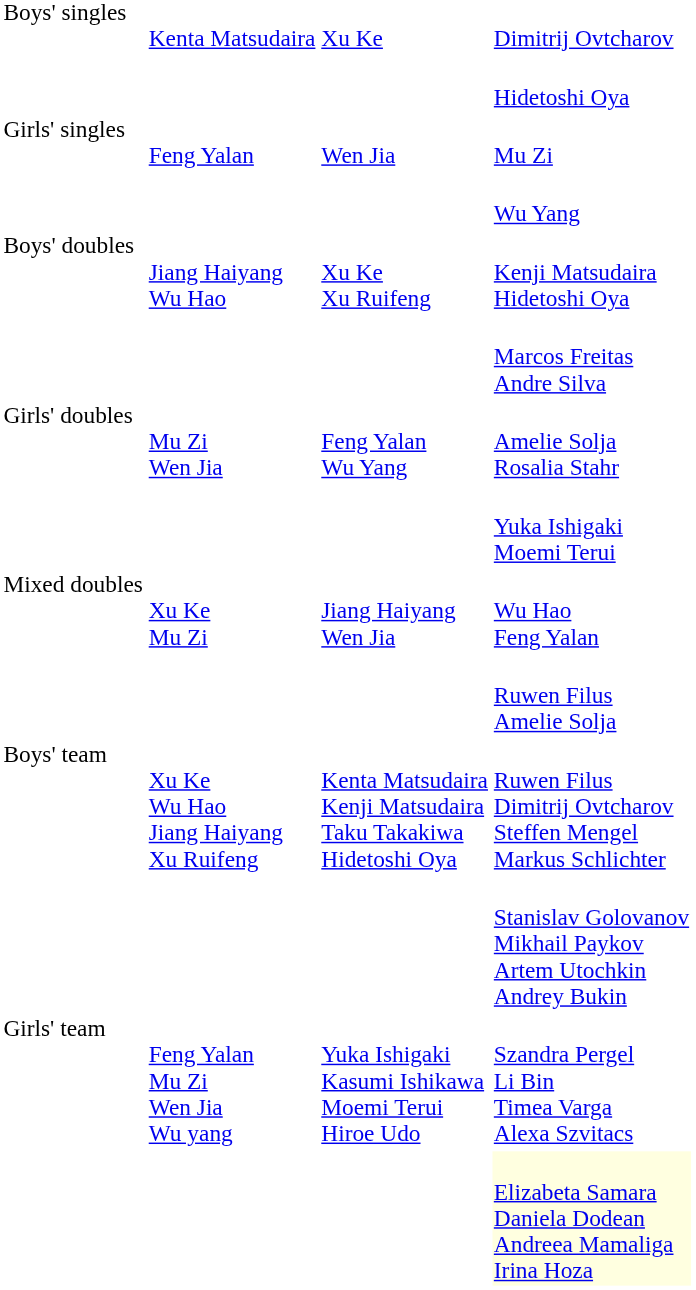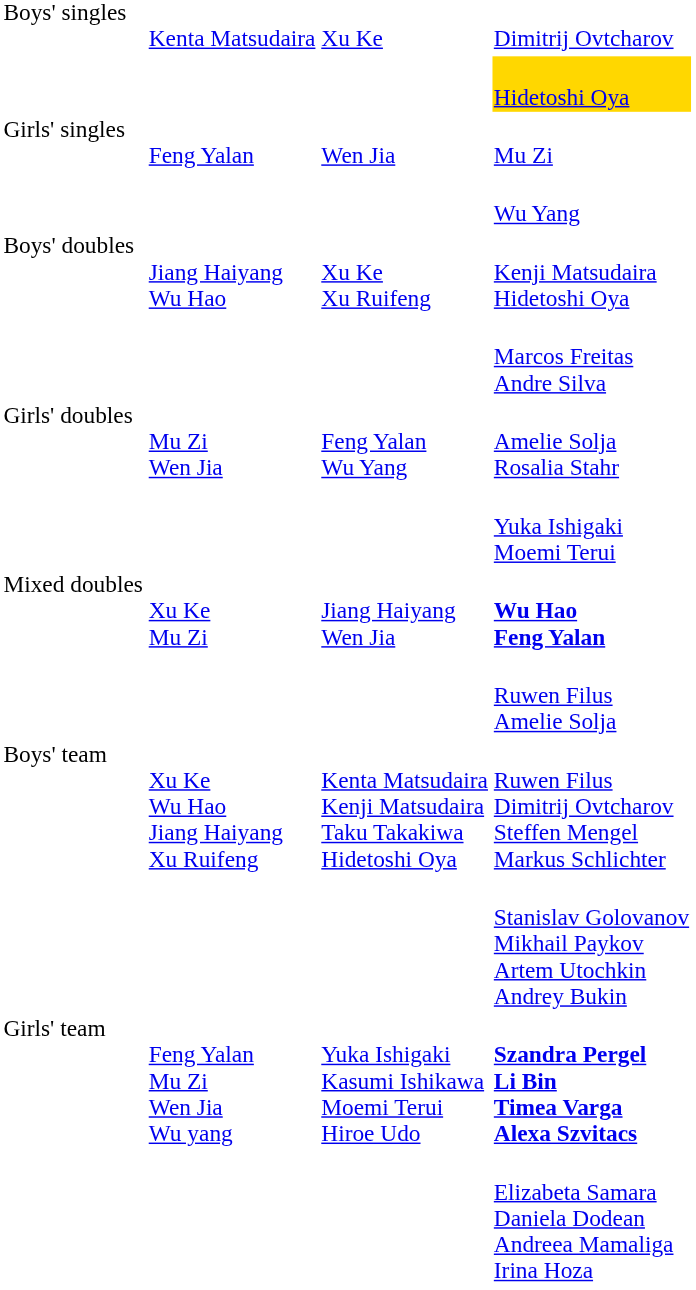(562, 96) no background -> (562, 96) gold background
(546, 624) normal -> (550, 624) bold
(564, 1094) normal -> (570, 1094) bold
(584, 1231) lightyellow background -> (584, 1231) no background
